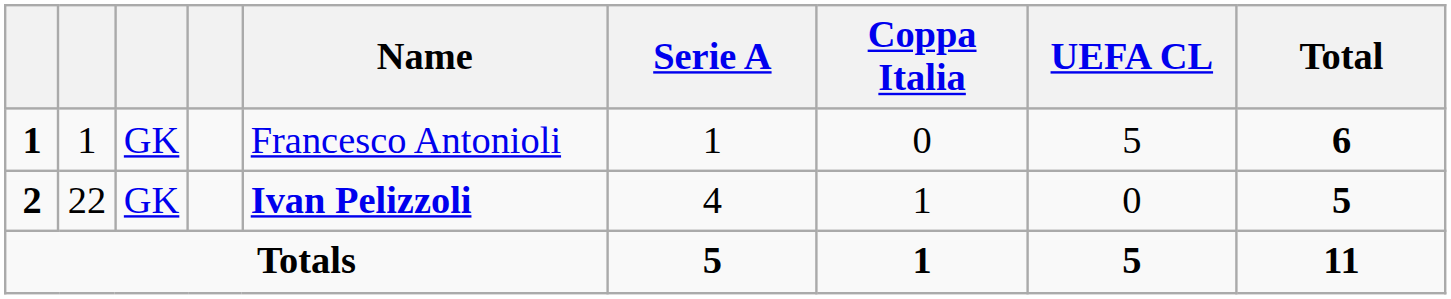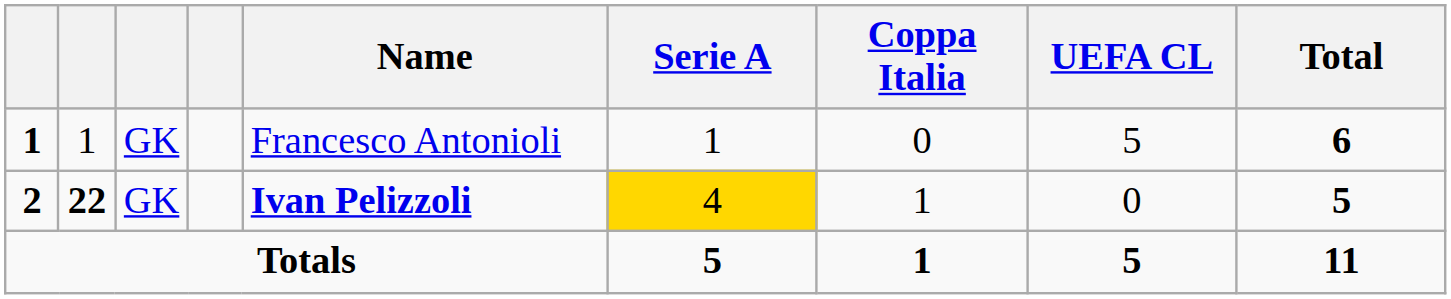(87, 199) normal -> (87, 199) bold
(712, 199) no background -> (712, 199) gold background
